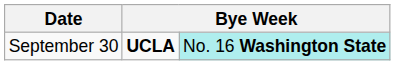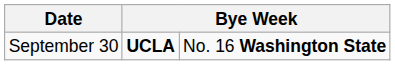(285, 46) paleturquoise background -> (285, 46) no background
